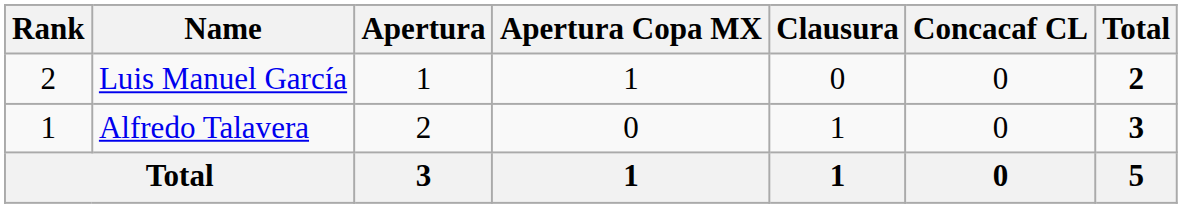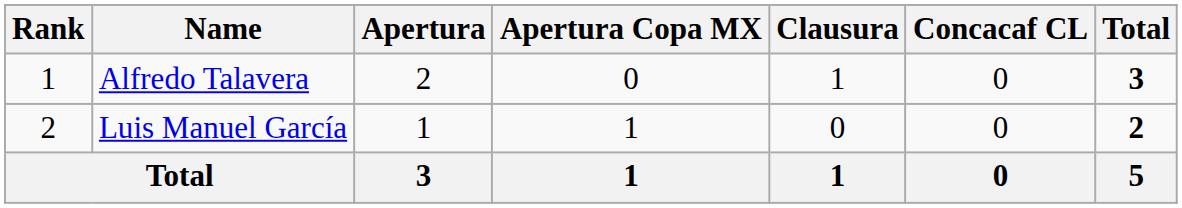rows swapped: (204, 127) <-> (223, 78)
